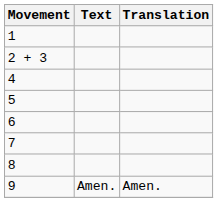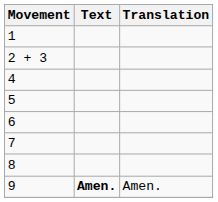(97, 186) normal -> (97, 186) bold
